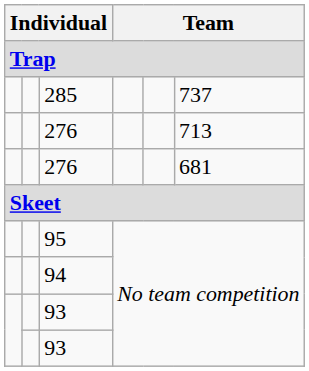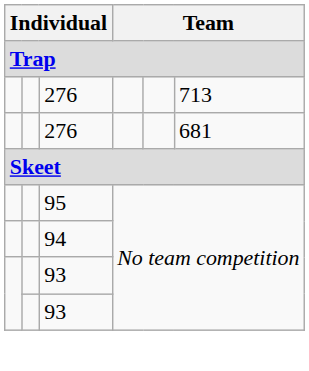- row: (61, 94)
